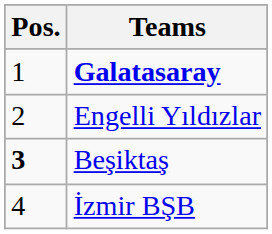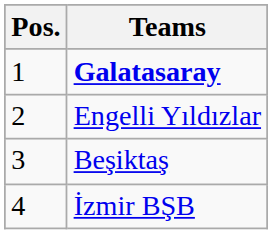(18, 160) bold -> (18, 160) normal
